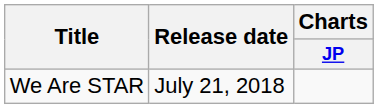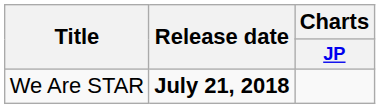(219, 85) normal -> (222, 85) bold
